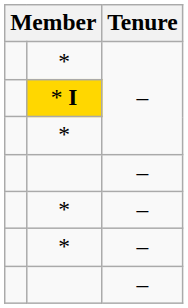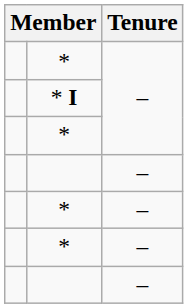(64, 97) gold background -> (64, 97) no background
